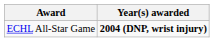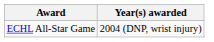(153, 28) bold -> (151, 28) normal
